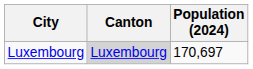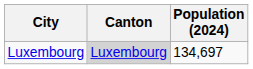(198, 52) 170,697 -> (198, 52) 134,697
